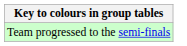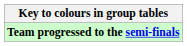(89, 32) normal -> (93, 32) bold
